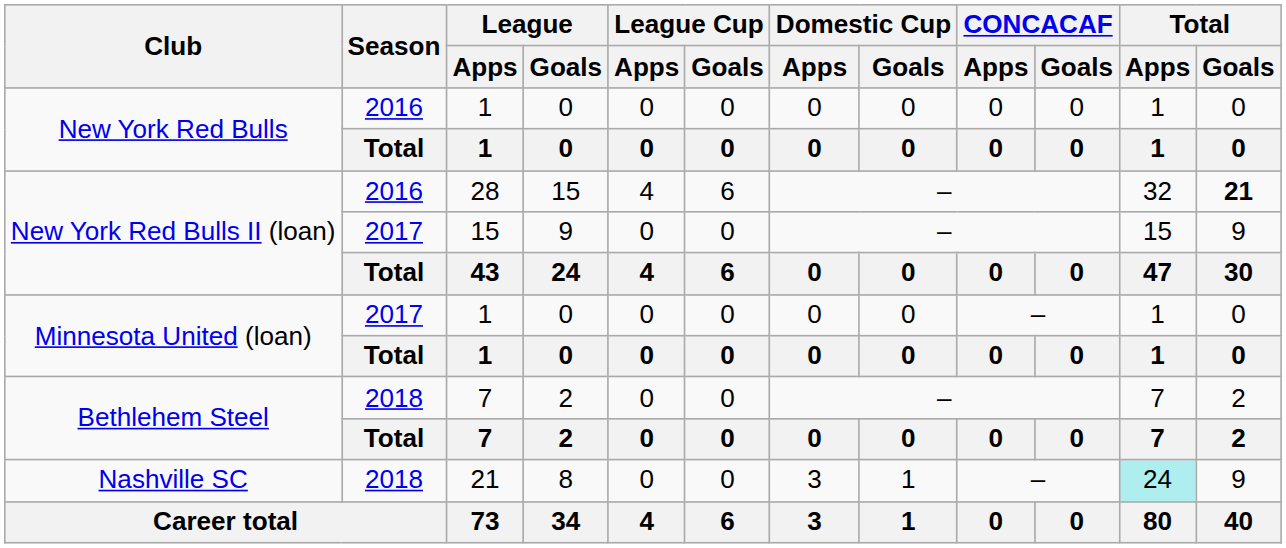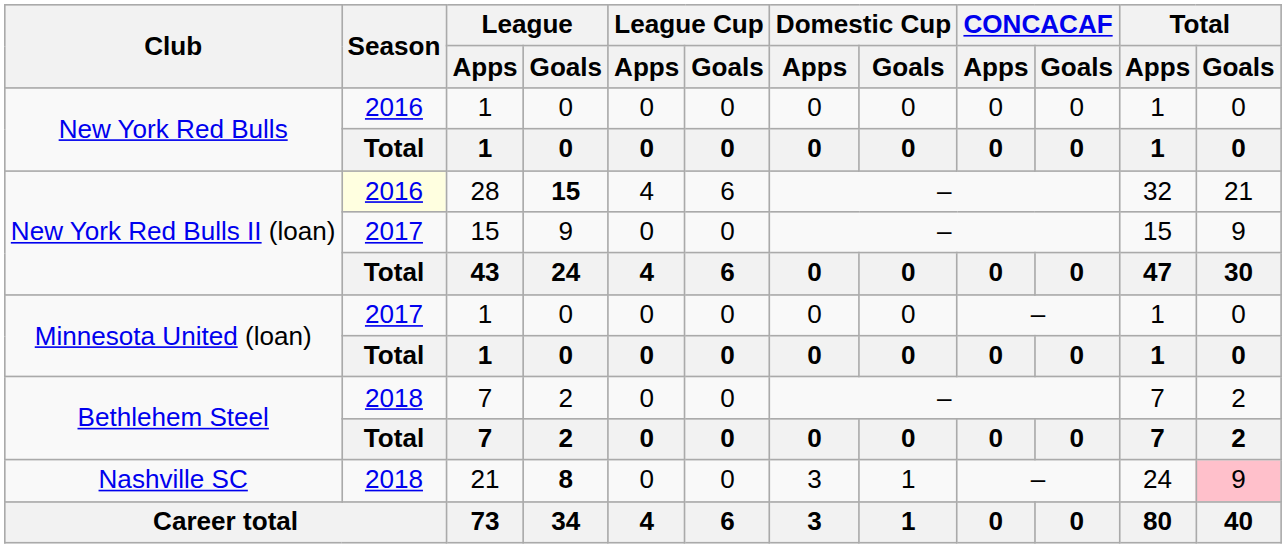(394, 190) no background -> (394, 190) lightyellow background
(566, 190) normal -> (566, 190) bold
(1238, 190) bold -> (1238, 190) normal
(566, 480) normal -> (566, 480) bold
(1158, 480) paleturquoise background -> (1158, 480) no background
(1238, 480) no background -> (1238, 480) pink background
